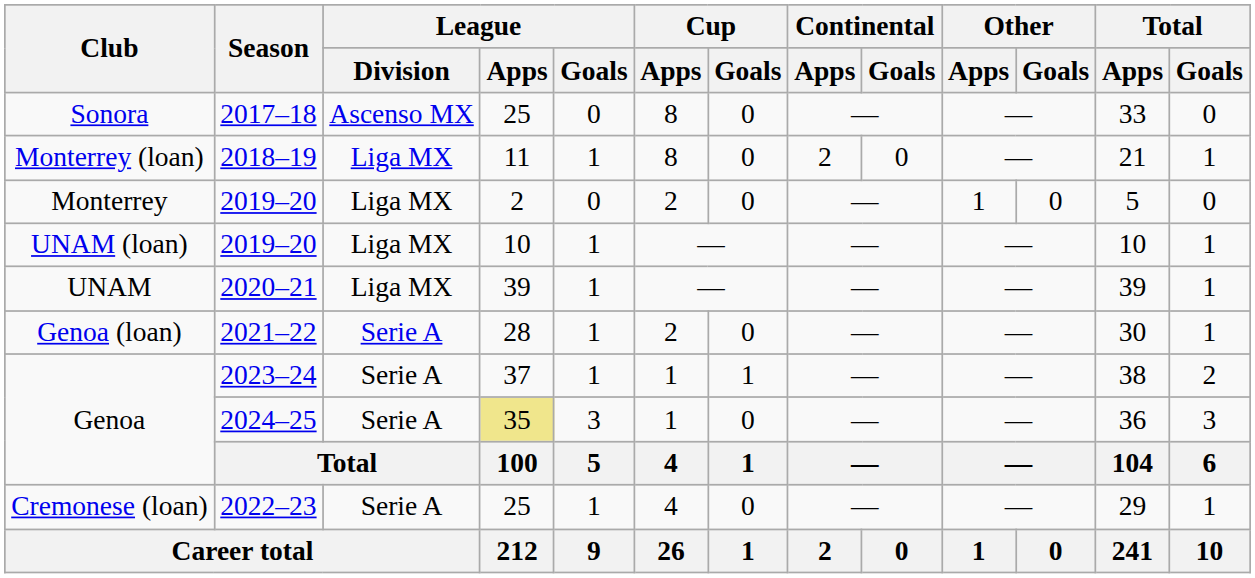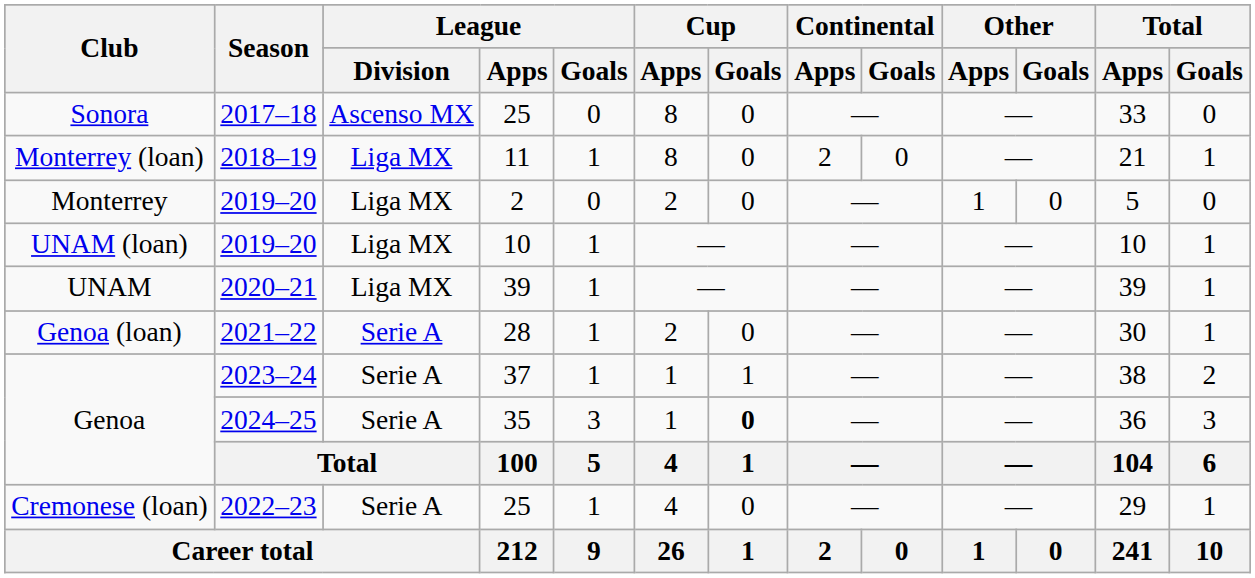(517, 419) khaki background -> (517, 419) no background
(748, 419) normal -> (748, 419) bold
